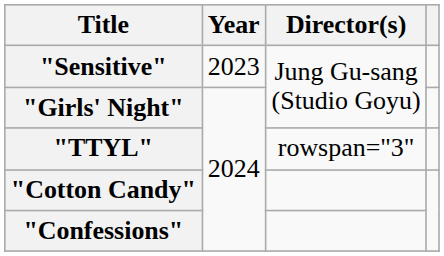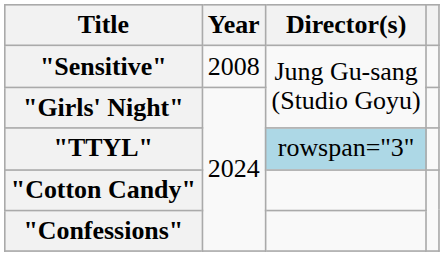(234, 66) 2023 -> (234, 66) 2008
(346, 148) no background -> (346, 148) lightblue background
